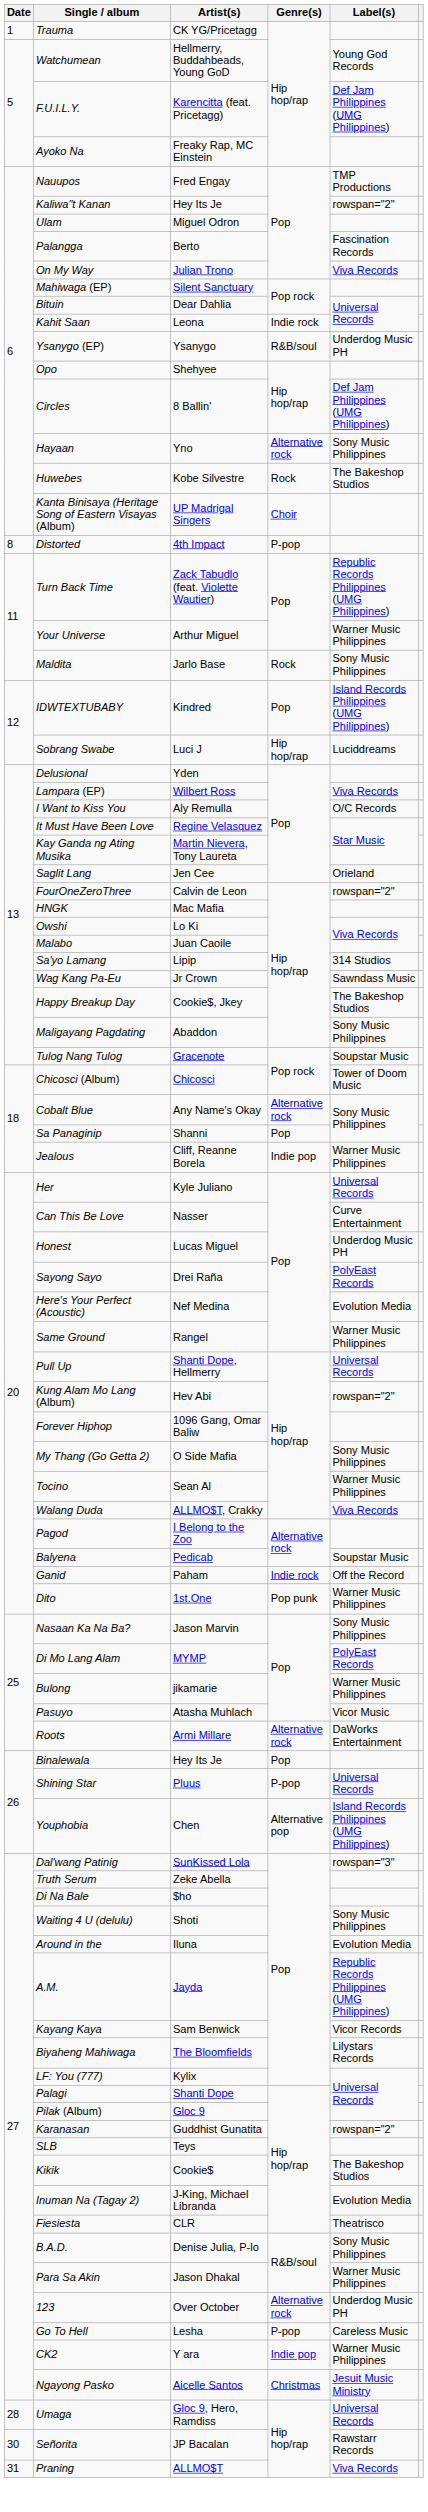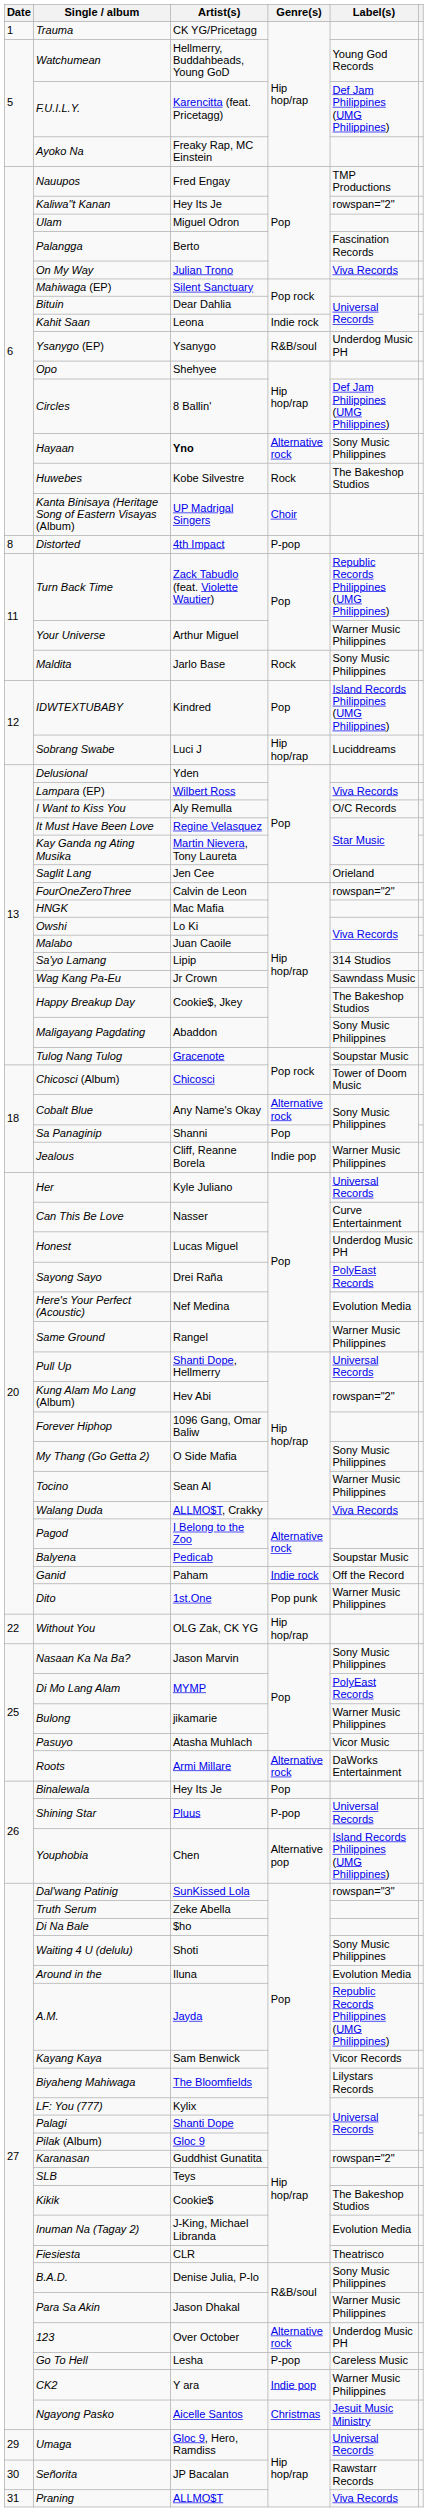(183, 448) normal -> (183, 448) bold
+ row: (66, 1628)
(13, 2414) 28 -> (13, 2444) 29
